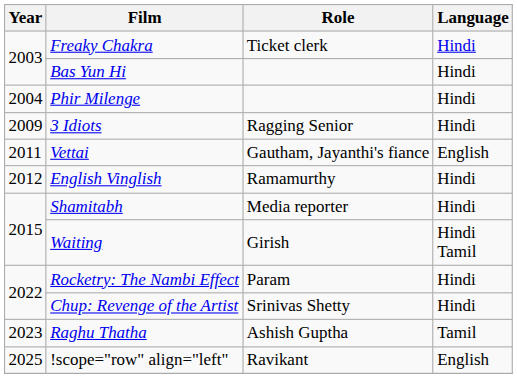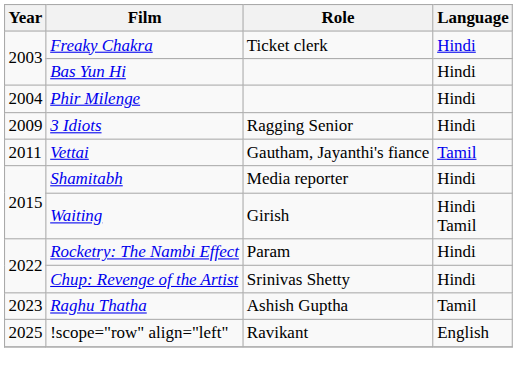(463, 152) English -> (457, 152) Tamil
- row: (106, 179)
